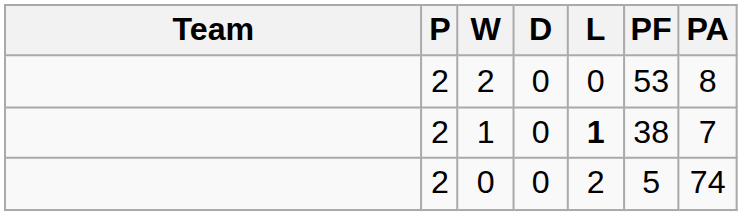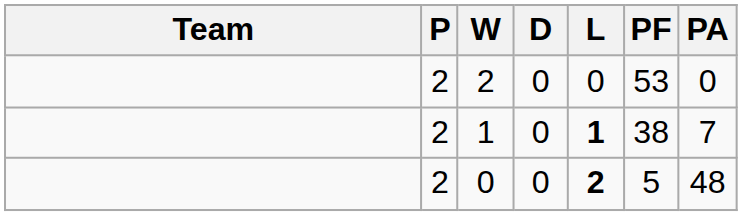(708, 81) 8 -> (708, 81) 0
(596, 183) normal -> (596, 183) bold
(708, 183) 74 -> (708, 183) 48
